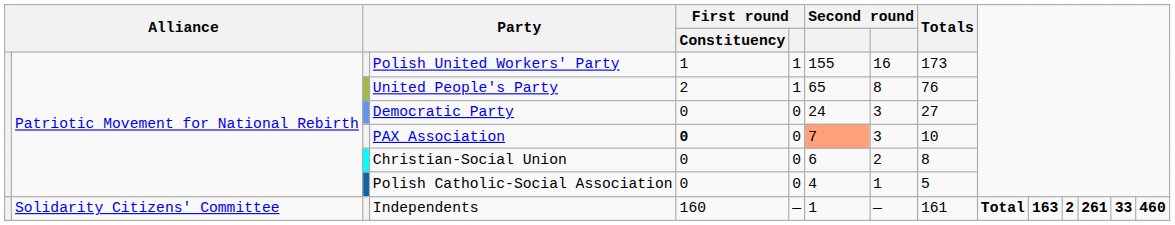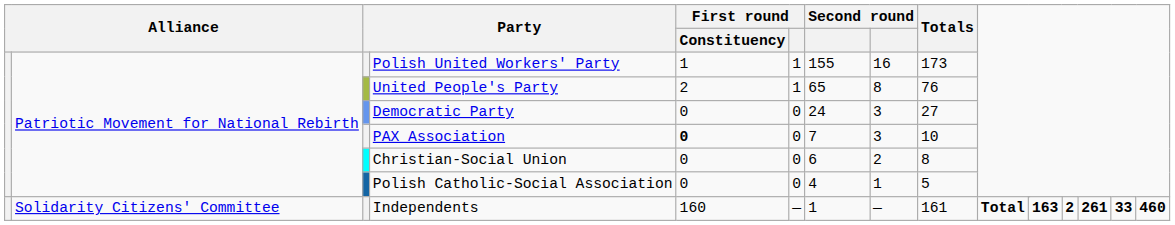(813, 136) lightsalmon background -> (813, 136) no background
